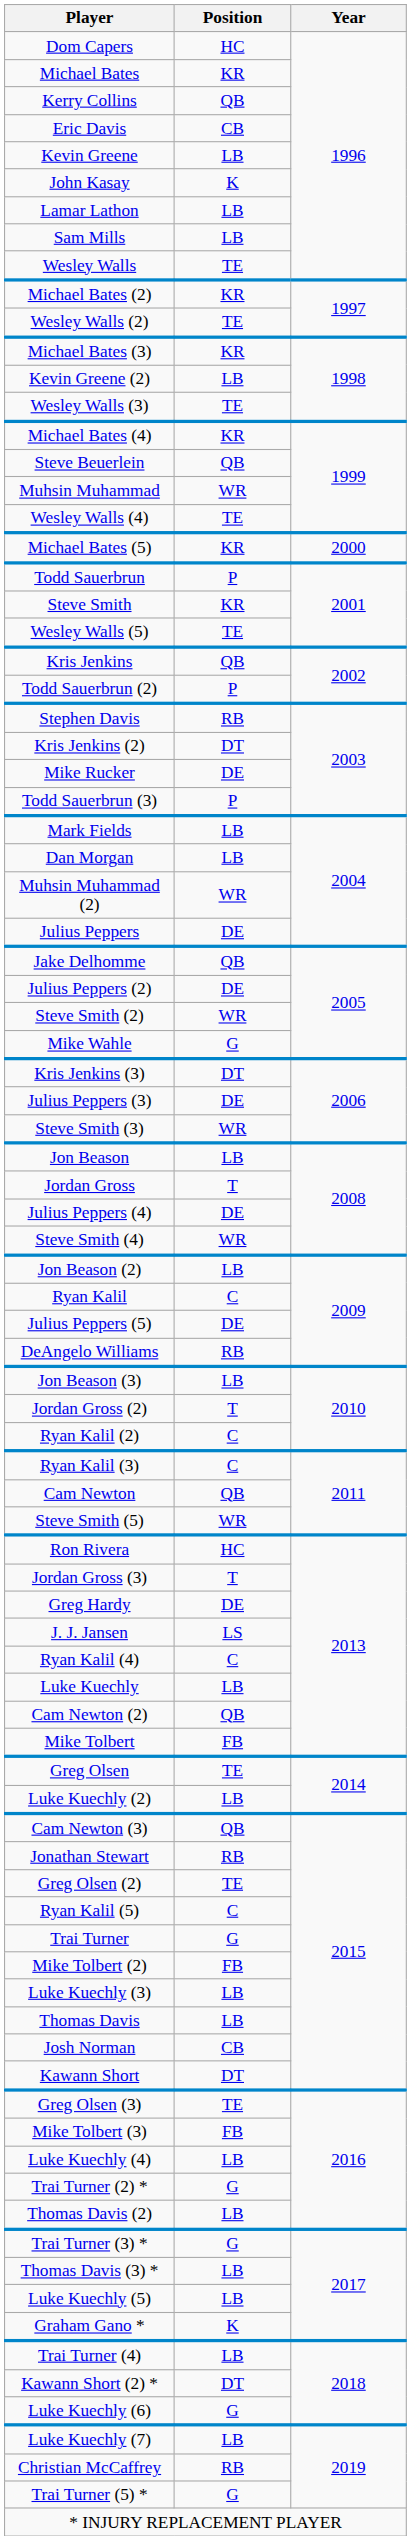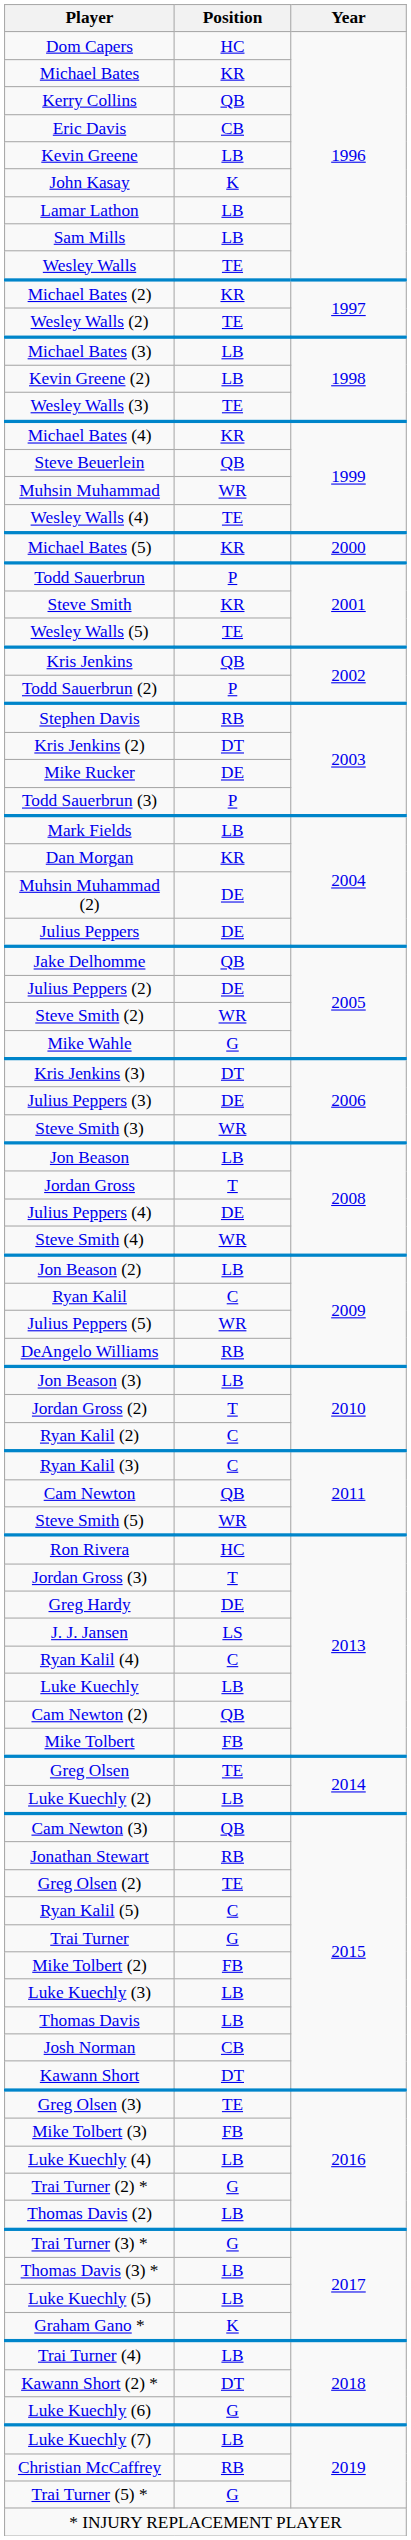(232, 351) KR -> (232, 351) LB
(232, 857) LB -> (232, 857) KR
(232, 894) WR -> (232, 894) DE
(232, 1324) DE -> (232, 1324) WR
